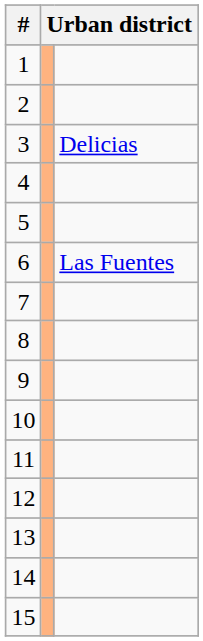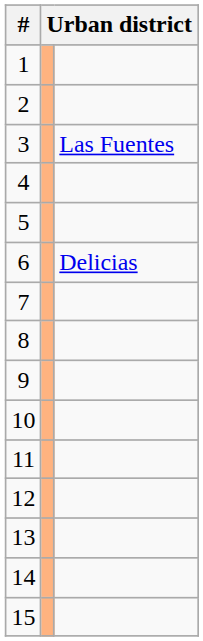(98, 143) Delicias -> (117, 143) Las Fuentes
(117, 261) Las Fuentes -> (98, 261) Delicias
